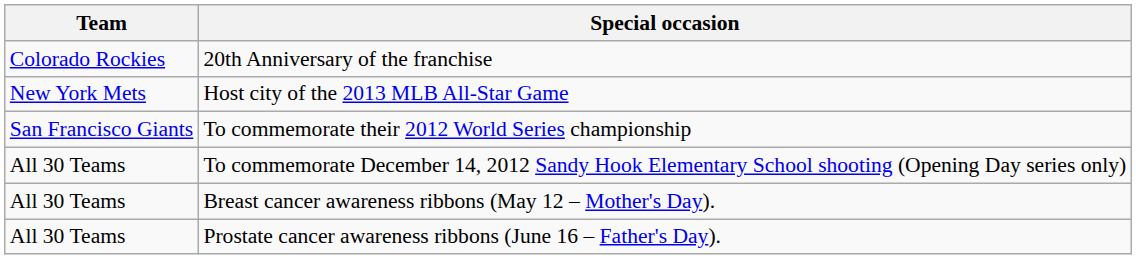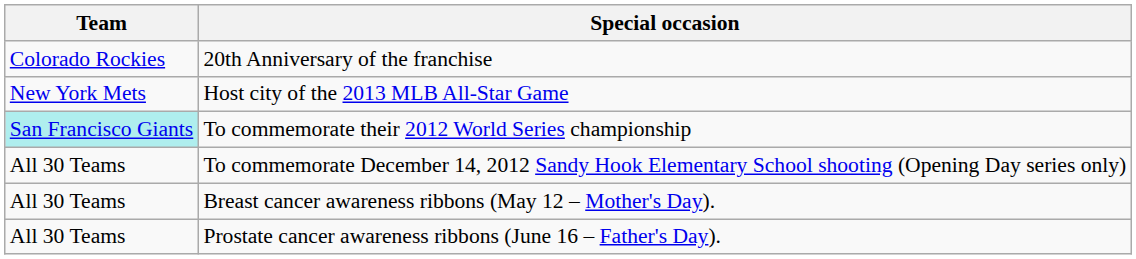(102, 129) no background -> (102, 129) paleturquoise background
